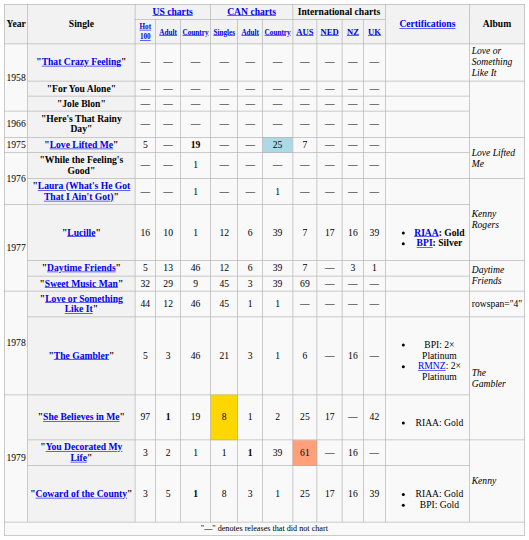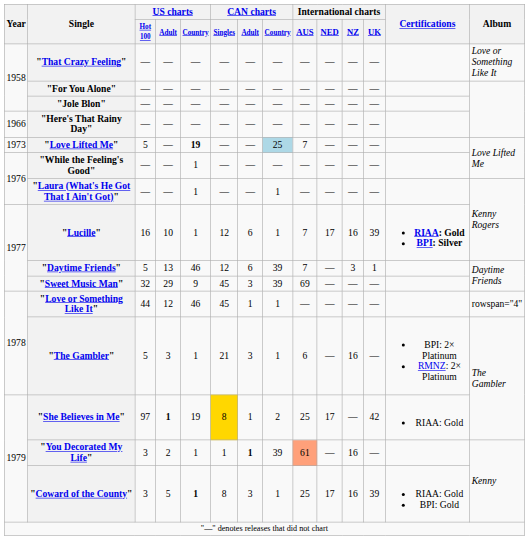(16, 145) 1975 -> (16, 145) 1973
(278, 232) 39 -> (278, 232) 1
(196, 356) 46 -> (196, 356) 1
